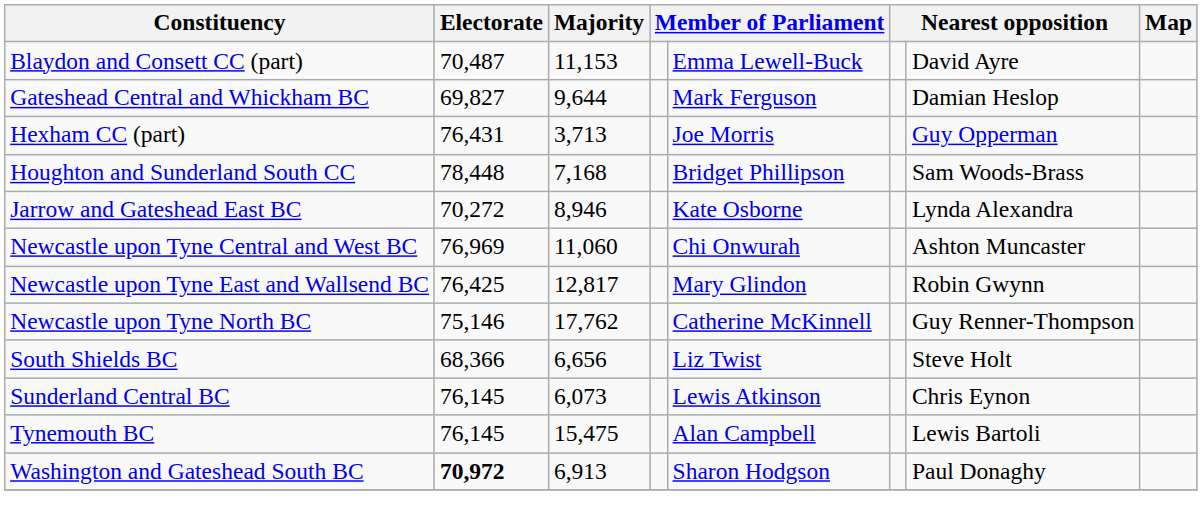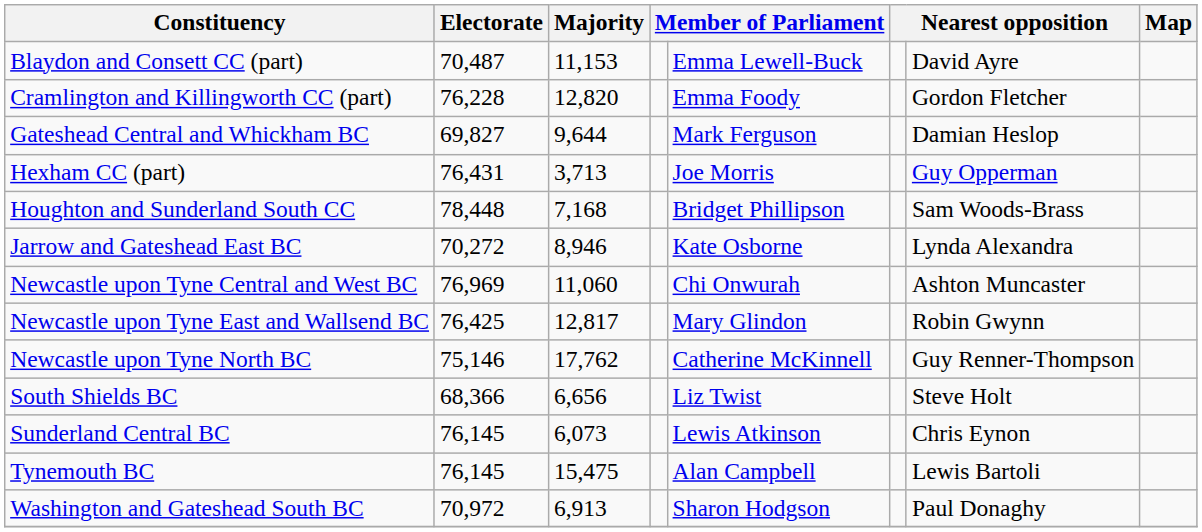+ row: (201, 97)
(472, 470) bold -> (472, 508) normal
